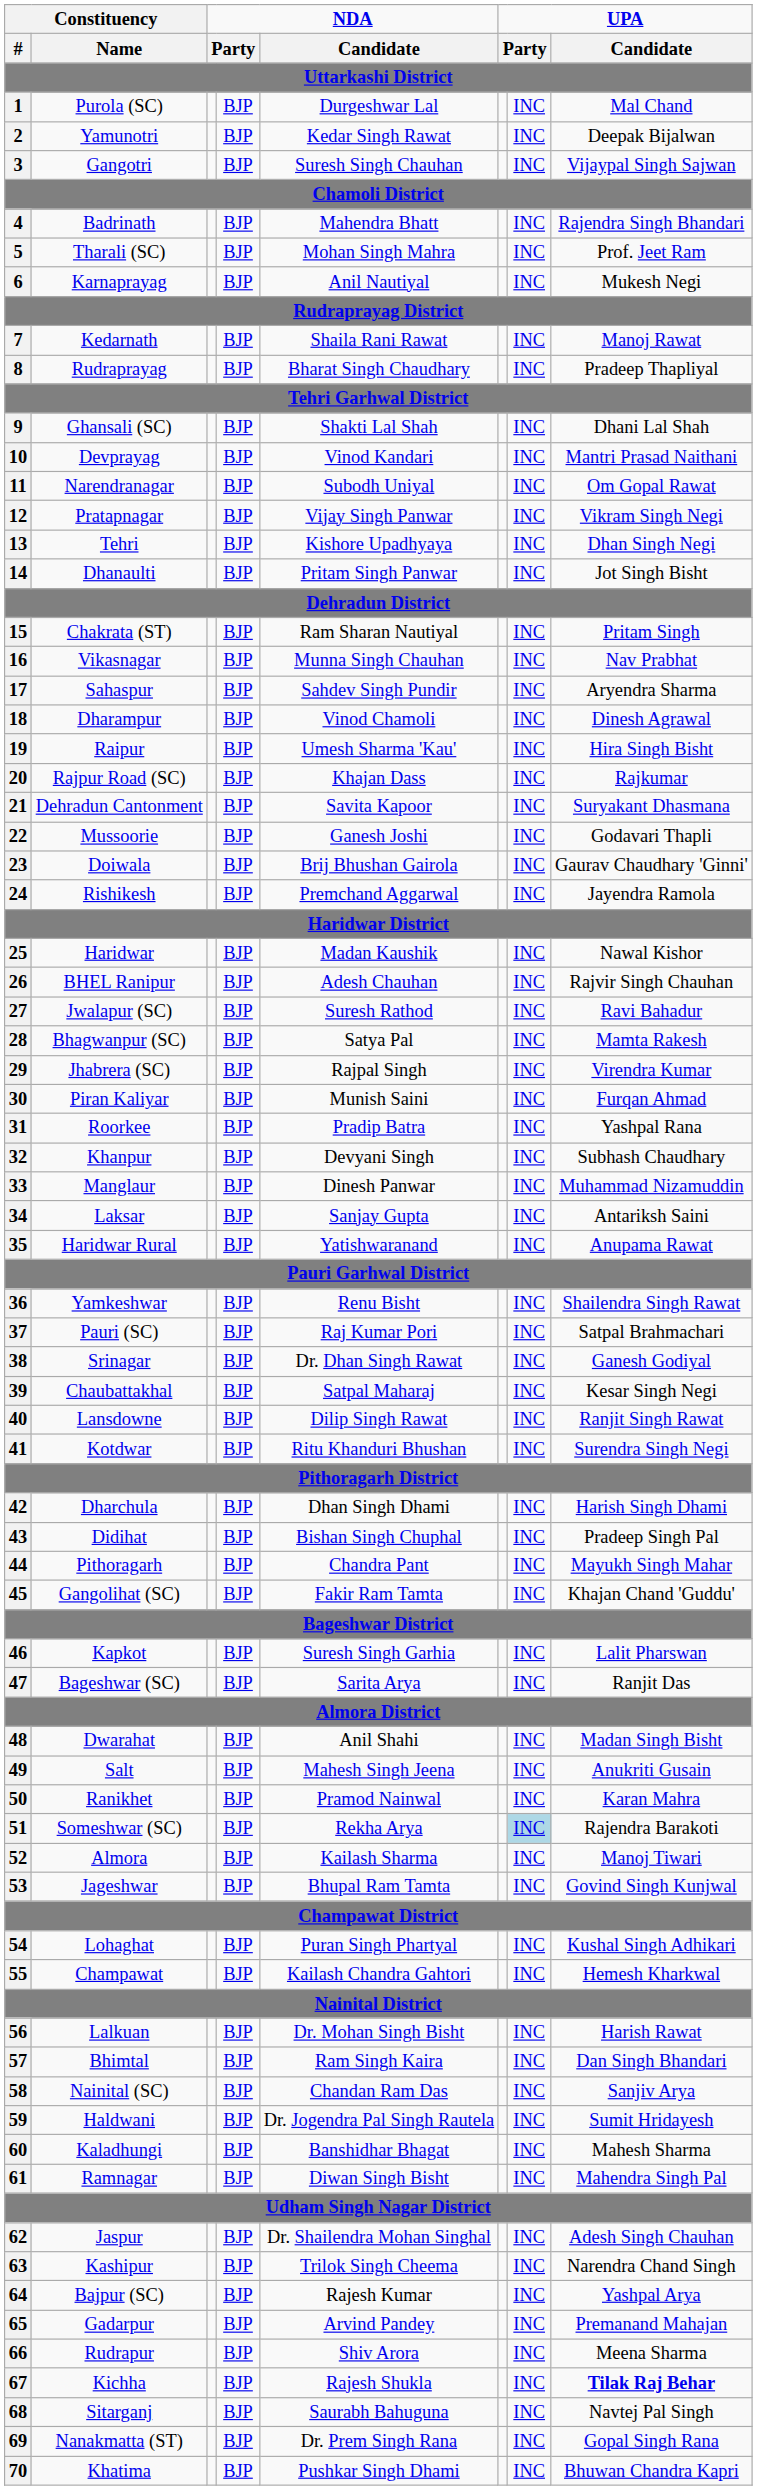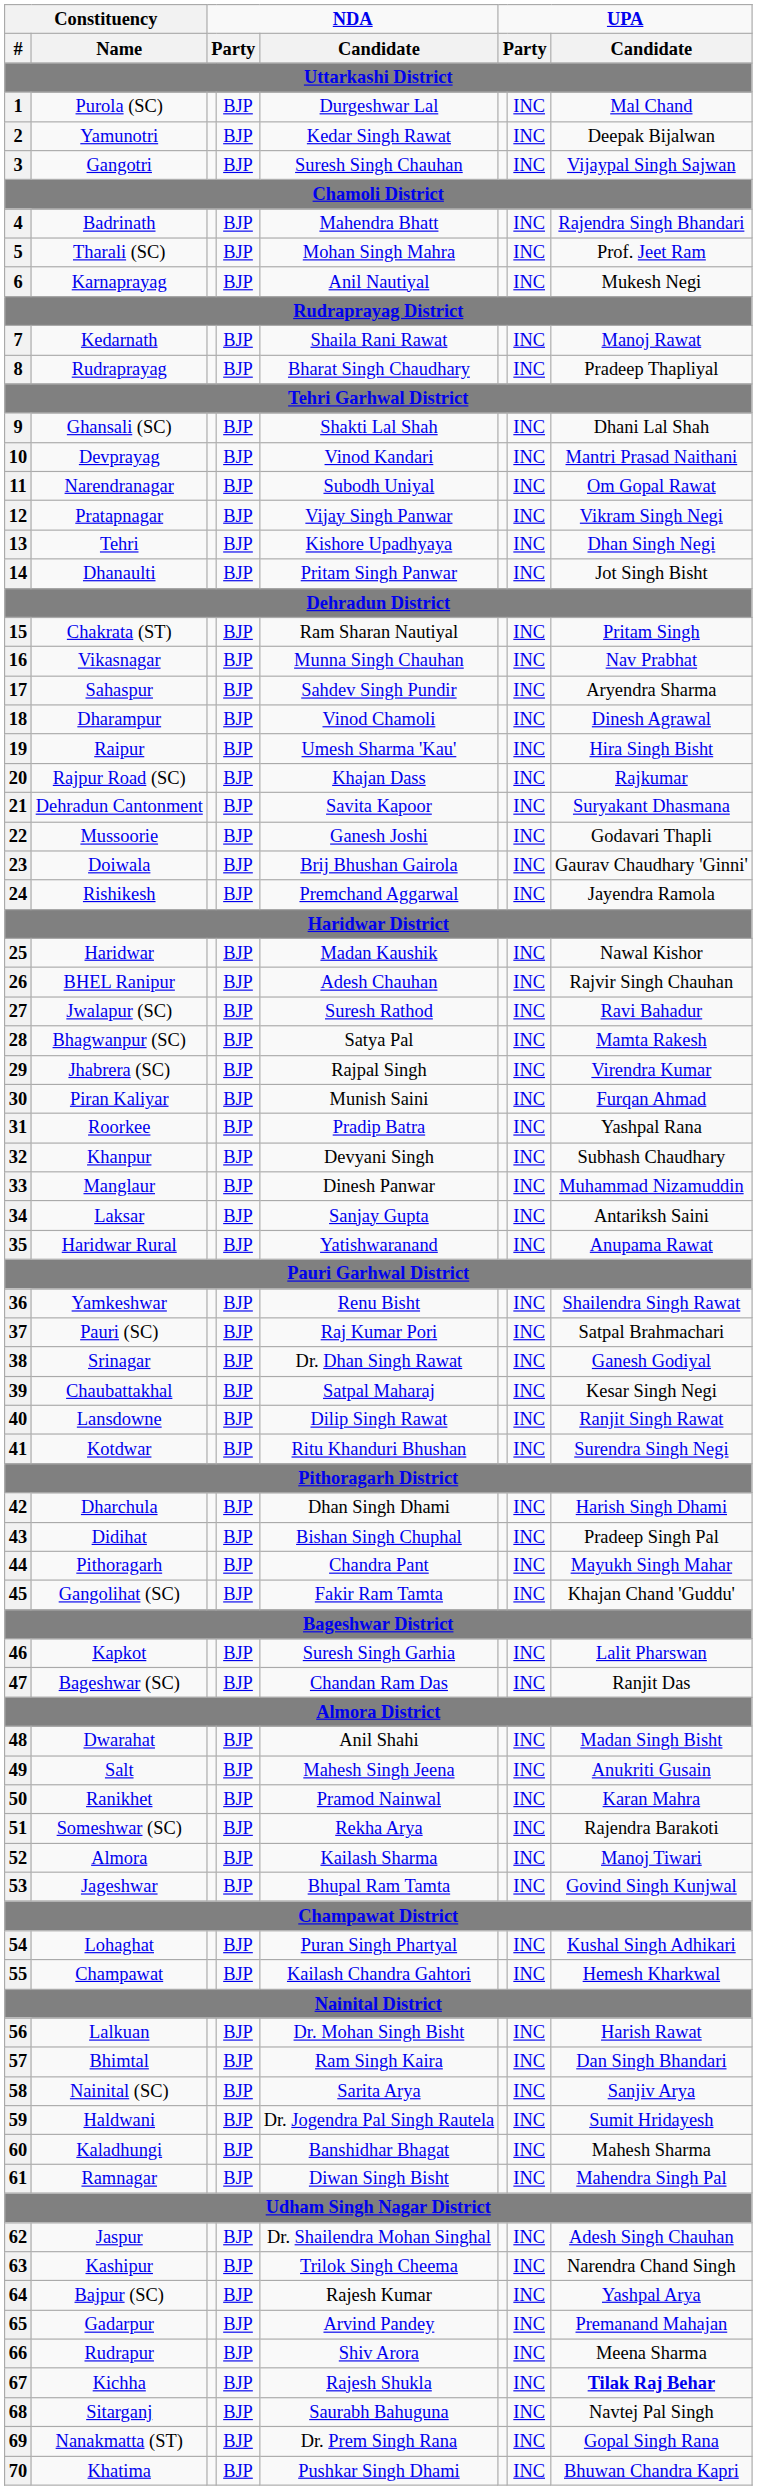(379, 1682) Sarita Arya -> (379, 1682) Chandan Ram Das
(529, 1828) lightblue background -> (529, 1828) no background
(379, 2090) Chandan Ram Das -> (379, 2090) Sarita Arya
